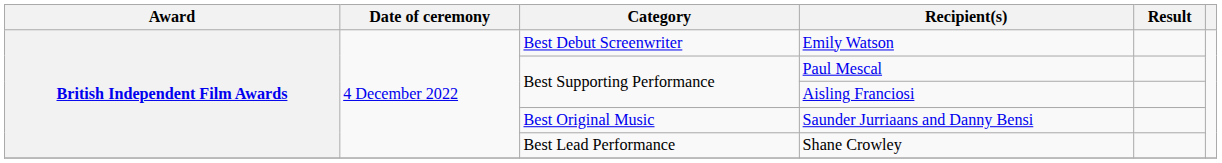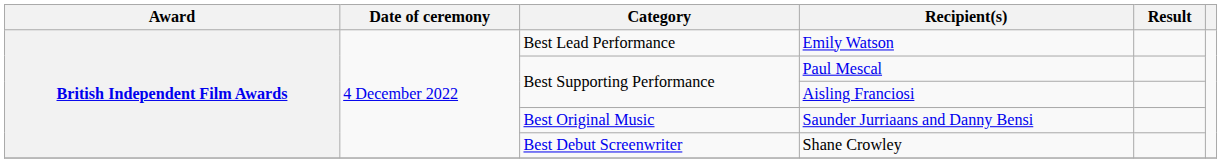(603, 42) Best Debut Screenwriter -> (599, 42) Best Lead Performance
(599, 145) Best Lead Performance -> (603, 145) Best Debut Screenwriter
